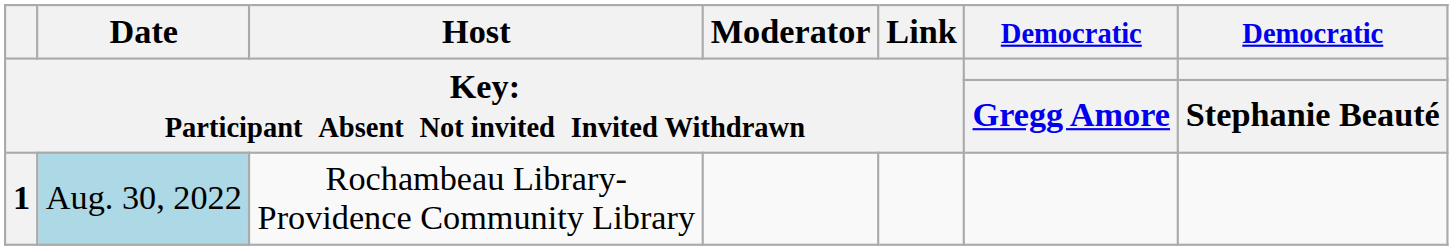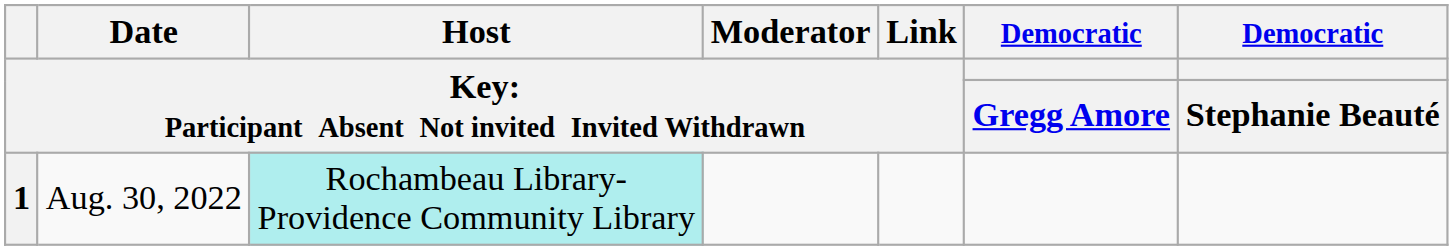(144, 198) lightblue background -> (144, 198) no background
(476, 198) no background -> (476, 198) paleturquoise background
